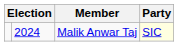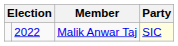(27, 31) 2024 -> (27, 31) 2022
